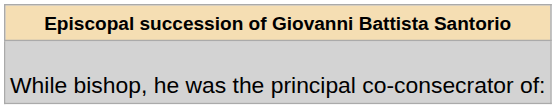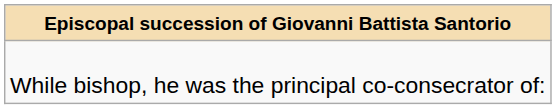(278, 84) lightgrey background -> (278, 84) no background
